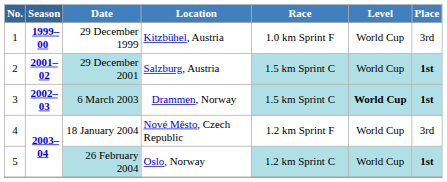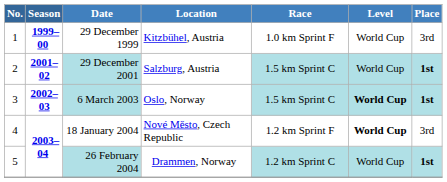(190, 100) Drammen, Norway -> (174, 100) Oslo, Norway
(380, 131) normal -> (380, 131) bold
(174, 162) Oslo, Norway -> (190, 162) Drammen, Norway
